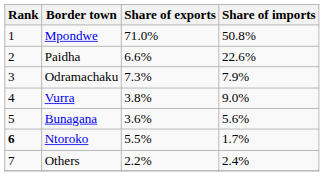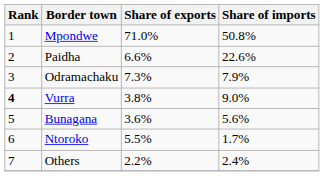(11, 98) normal -> (11, 98) bold
(11, 139) bold -> (11, 139) normal
